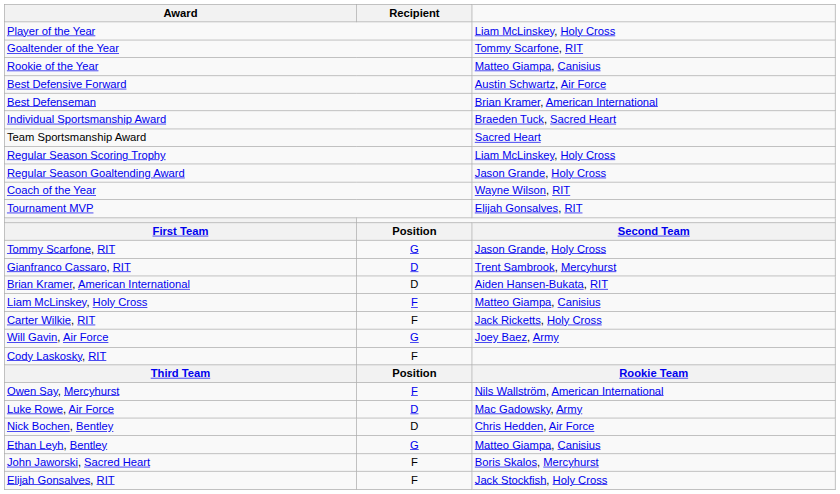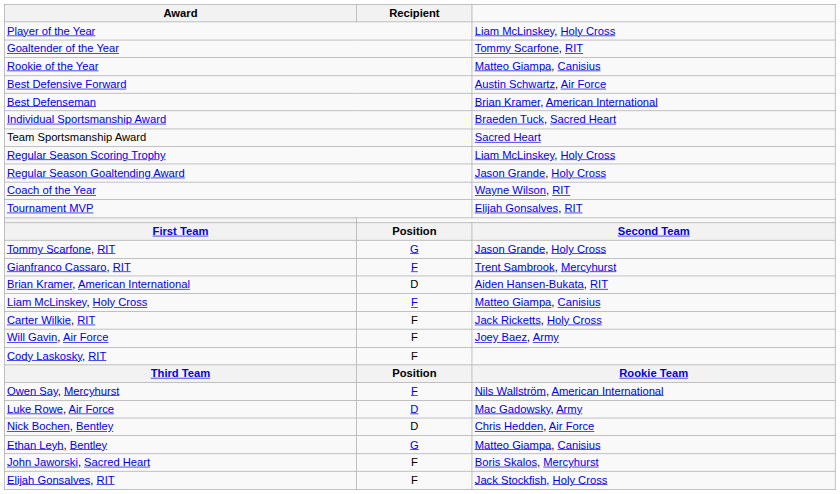(414, 267) D -> (414, 267) F
(414, 338) G -> (414, 338) F
